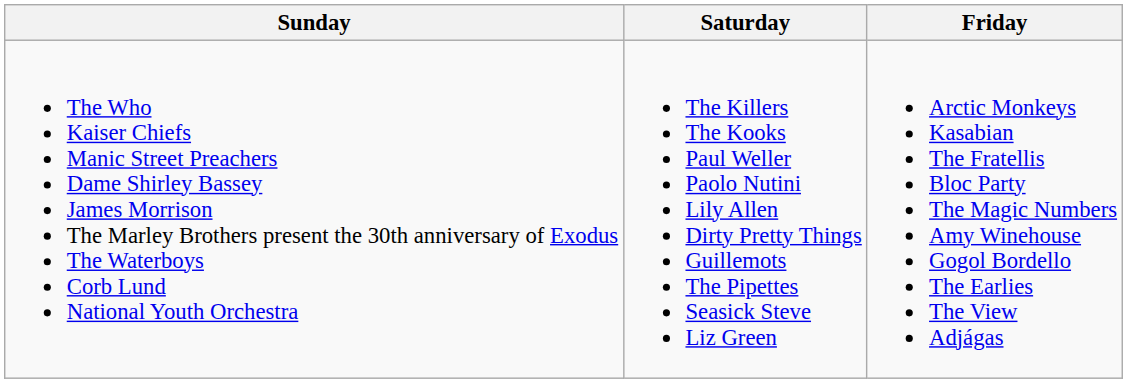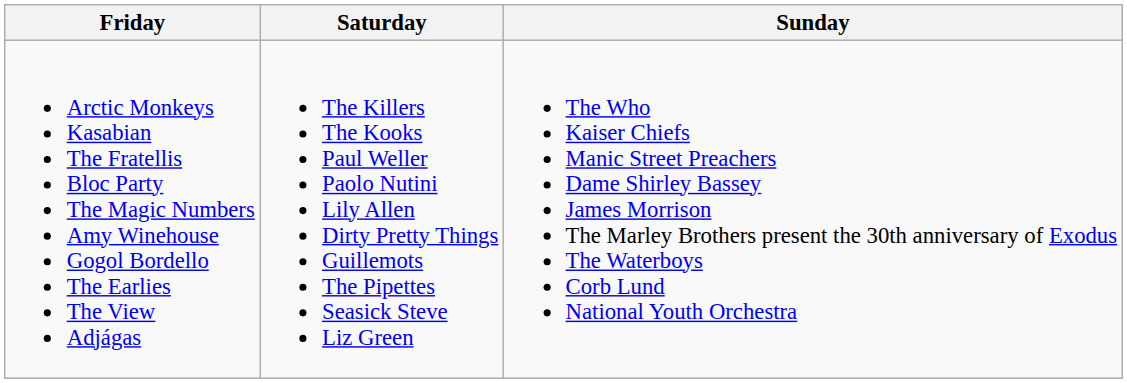columns swapped: (995, 22) <-> (314, 22)
